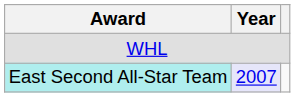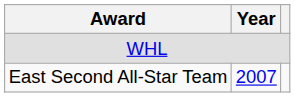(118, 77) paleturquoise background -> (118, 77) no background
(256, 77) lavender background -> (256, 77) no background
